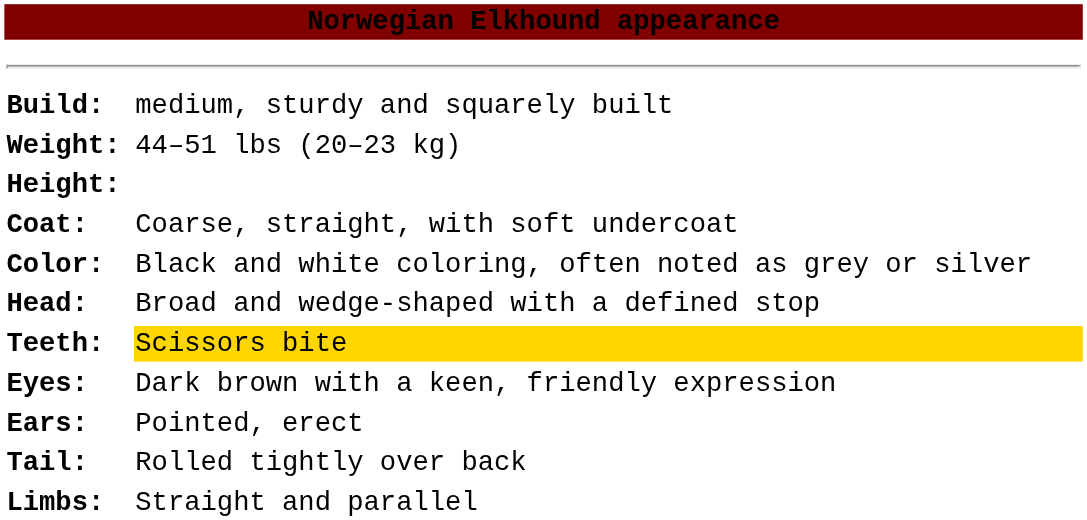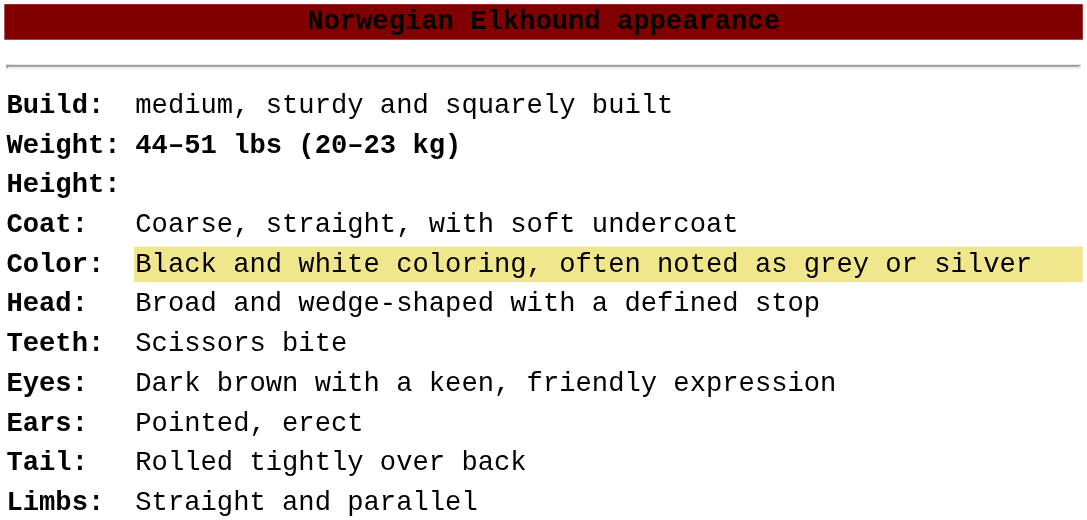(298, 145) normal -> (298, 145) bold
(584, 264) no background -> (584, 264) khaki background
(241, 344) gold background -> (241, 344) no background
